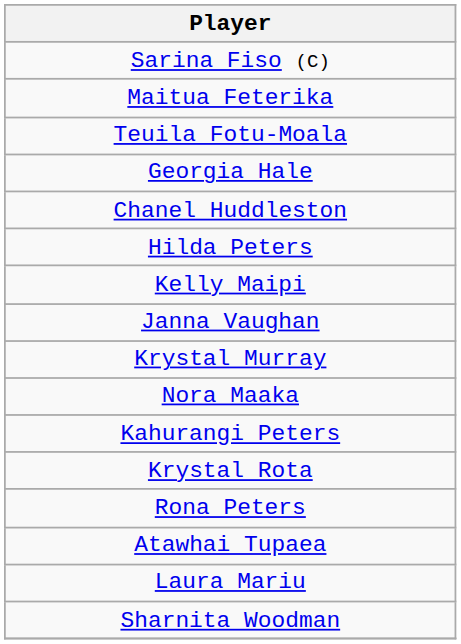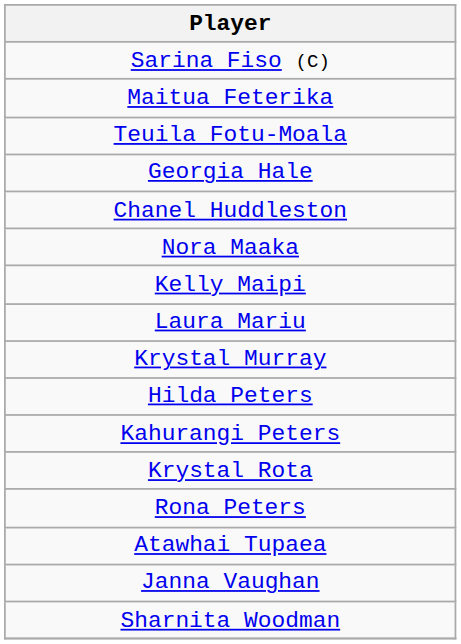(230, 247) Hilda Peters -> (230, 247) Nora Maaka
(230, 322) Janna Vaughan -> (230, 322) Laura Mariu
(230, 396) Nora Maaka -> (230, 396) Hilda Peters
(230, 583) Laura Mariu -> (230, 583) Janna Vaughan
